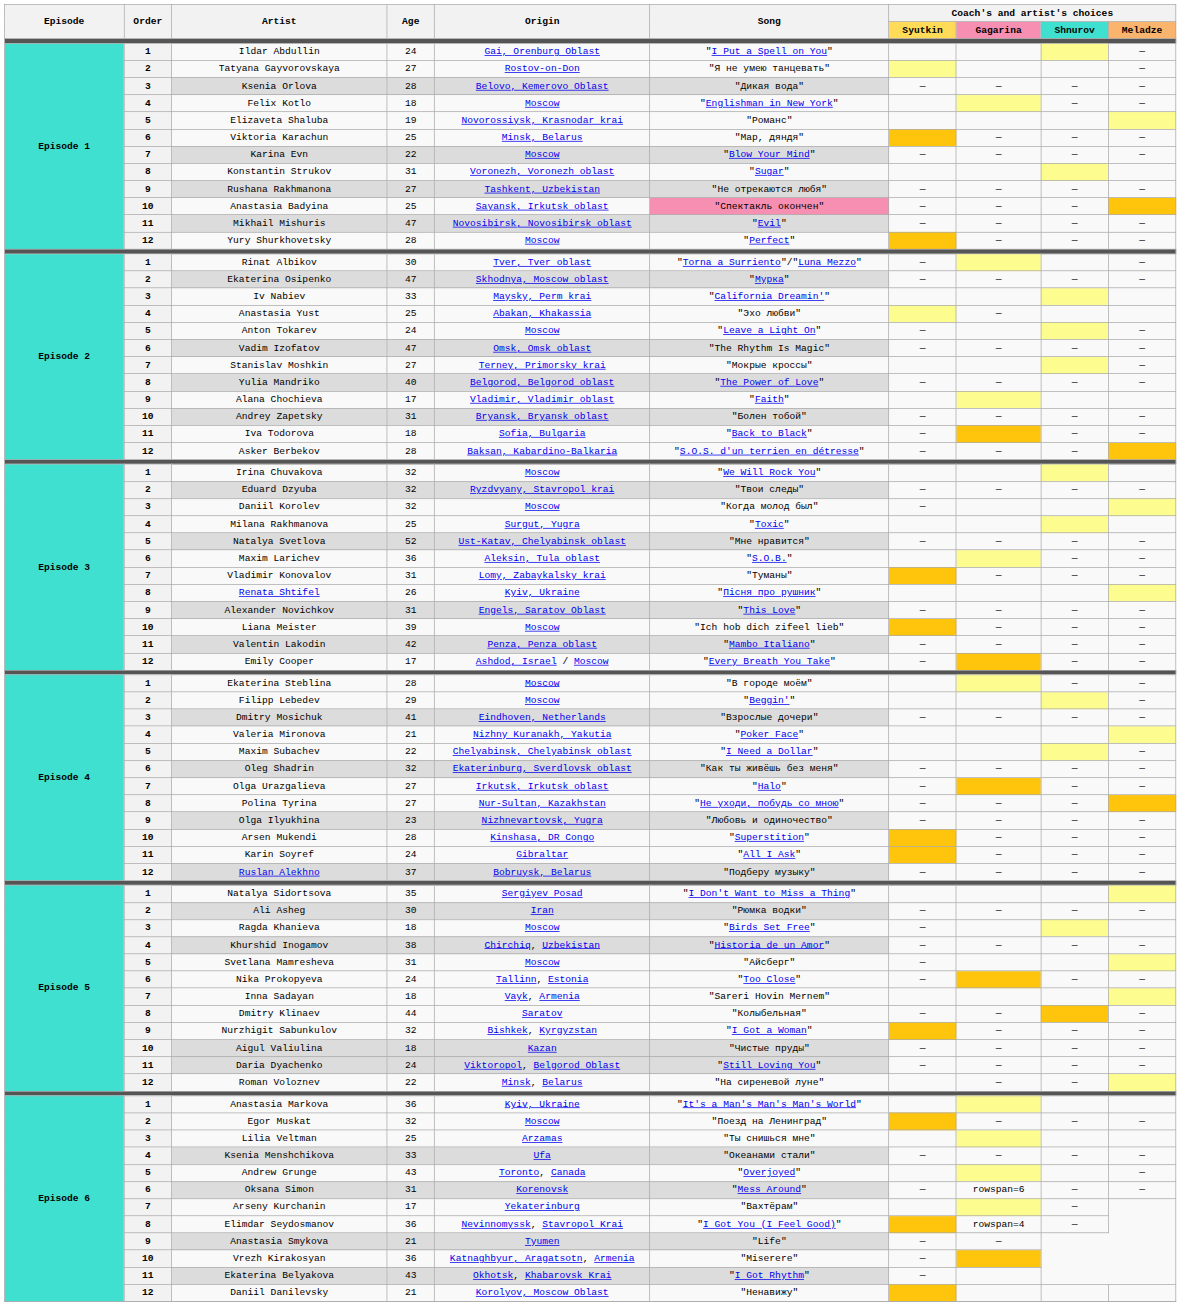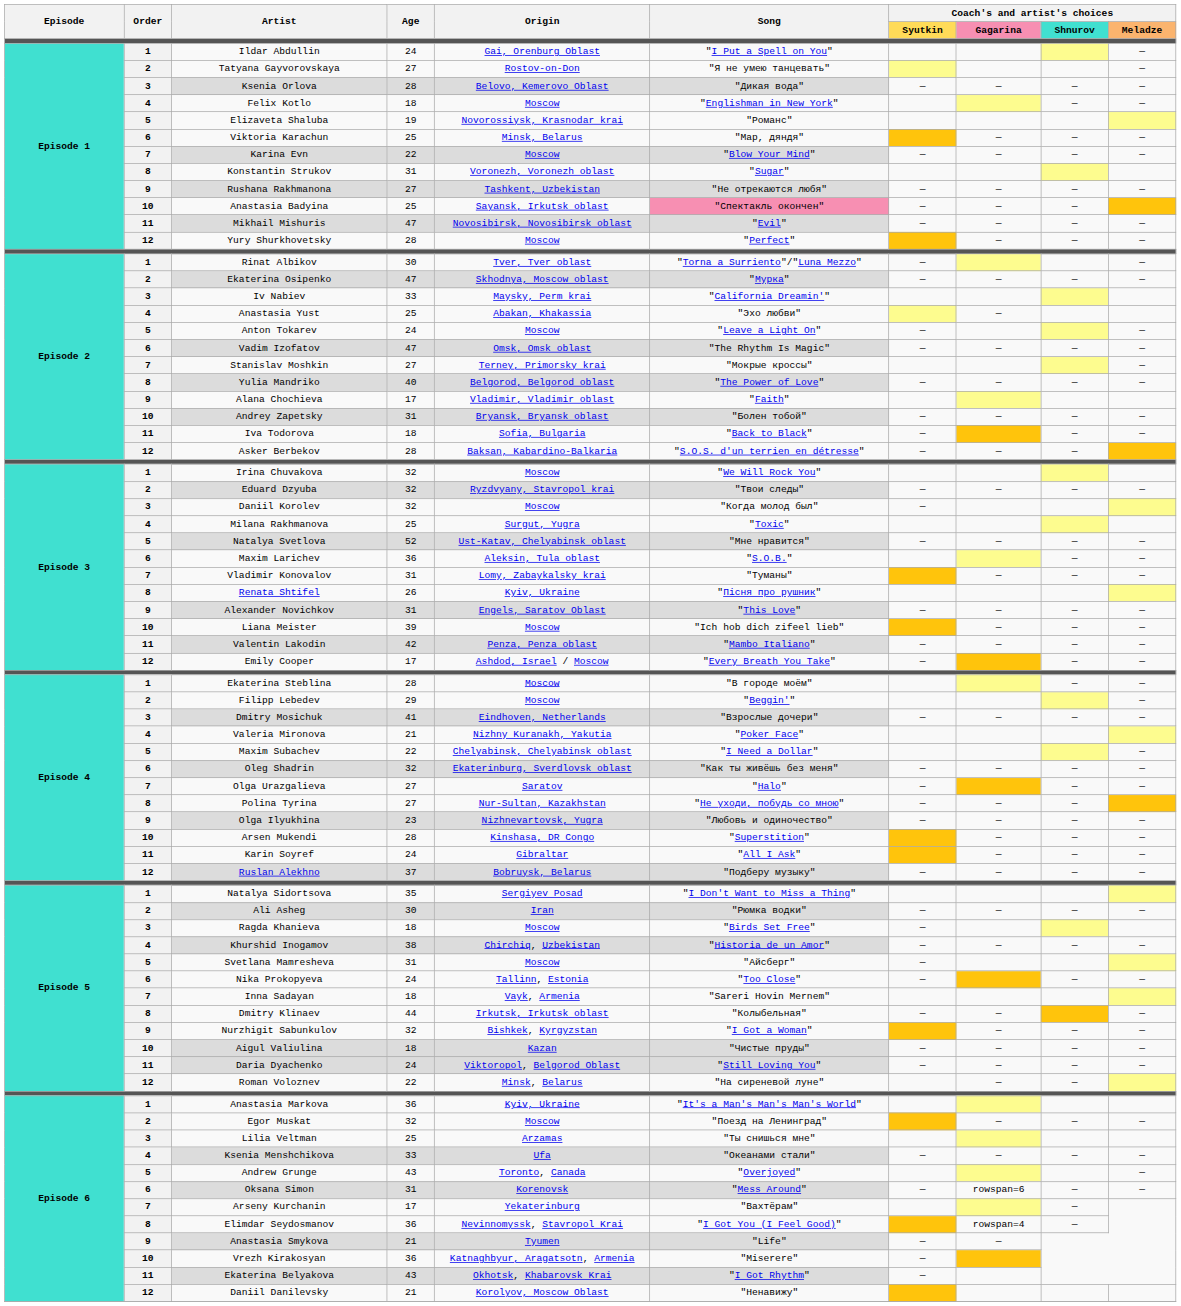(542, 786) Irkutsk, Irkutsk oblast -> (542, 786) Saratov
(542, 1014) Saratov -> (542, 1014) Irkutsk, Irkutsk oblast
